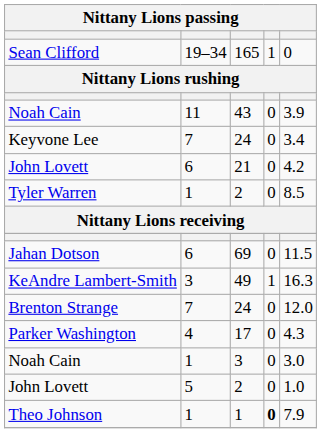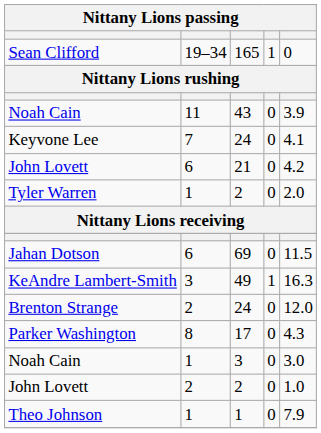(294, 139) 3.4 -> (294, 139) 4.1
(294, 193) 8.5 -> (294, 193) 2.0
(189, 307) 7 -> (189, 307) 2
(189, 334) 4 -> (189, 334) 8
(189, 387) 5 -> (189, 387) 2
(271, 414) bold -> (271, 414) normal
